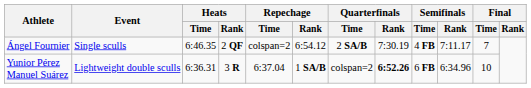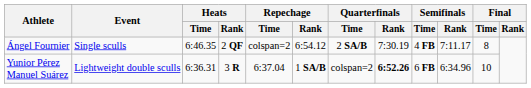(486, 46) 7 -> (486, 46) 8
